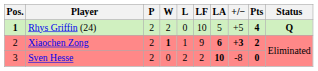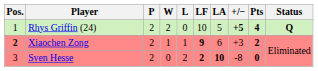(15, 27) bold -> (15, 27) normal
(238, 27) normal -> (238, 27) bold
(15, 43) normal -> (15, 43) bold
(168, 43) bold -> (168, 43) normal
(202, 43) normal -> (202, 43) bold
(219, 43) bold -> (219, 43) normal
(238, 43) bold -> (238, 43) normal
(202, 58) normal -> (202, 58) bold
